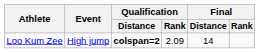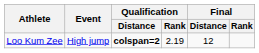(175, 41) 2.09 -> (175, 41) 2.19
(208, 41) 14 -> (208, 41) 12
